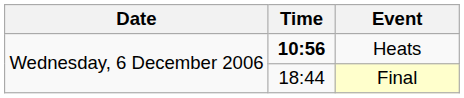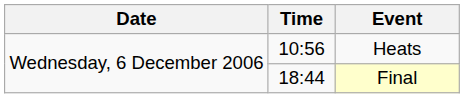(302, 48) bold -> (302, 48) normal
